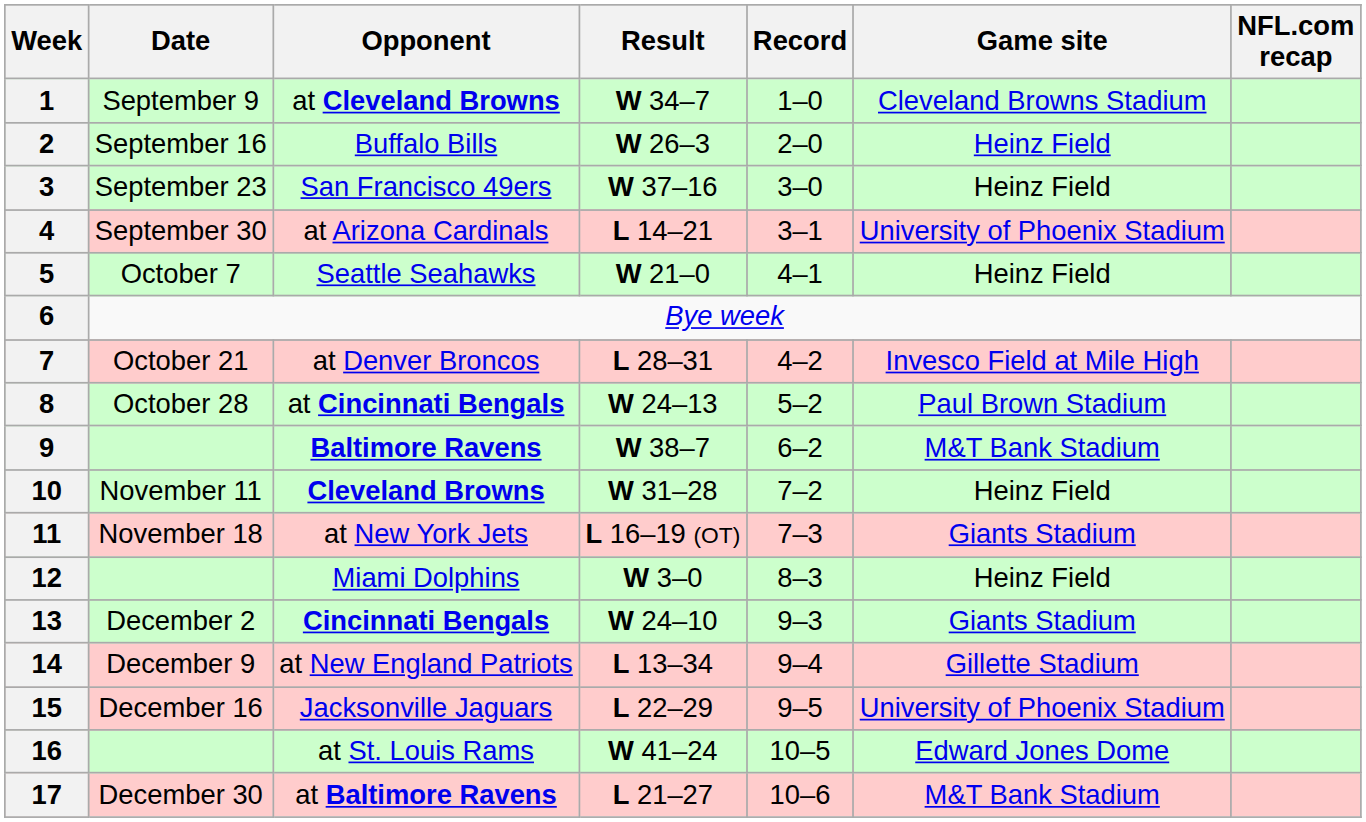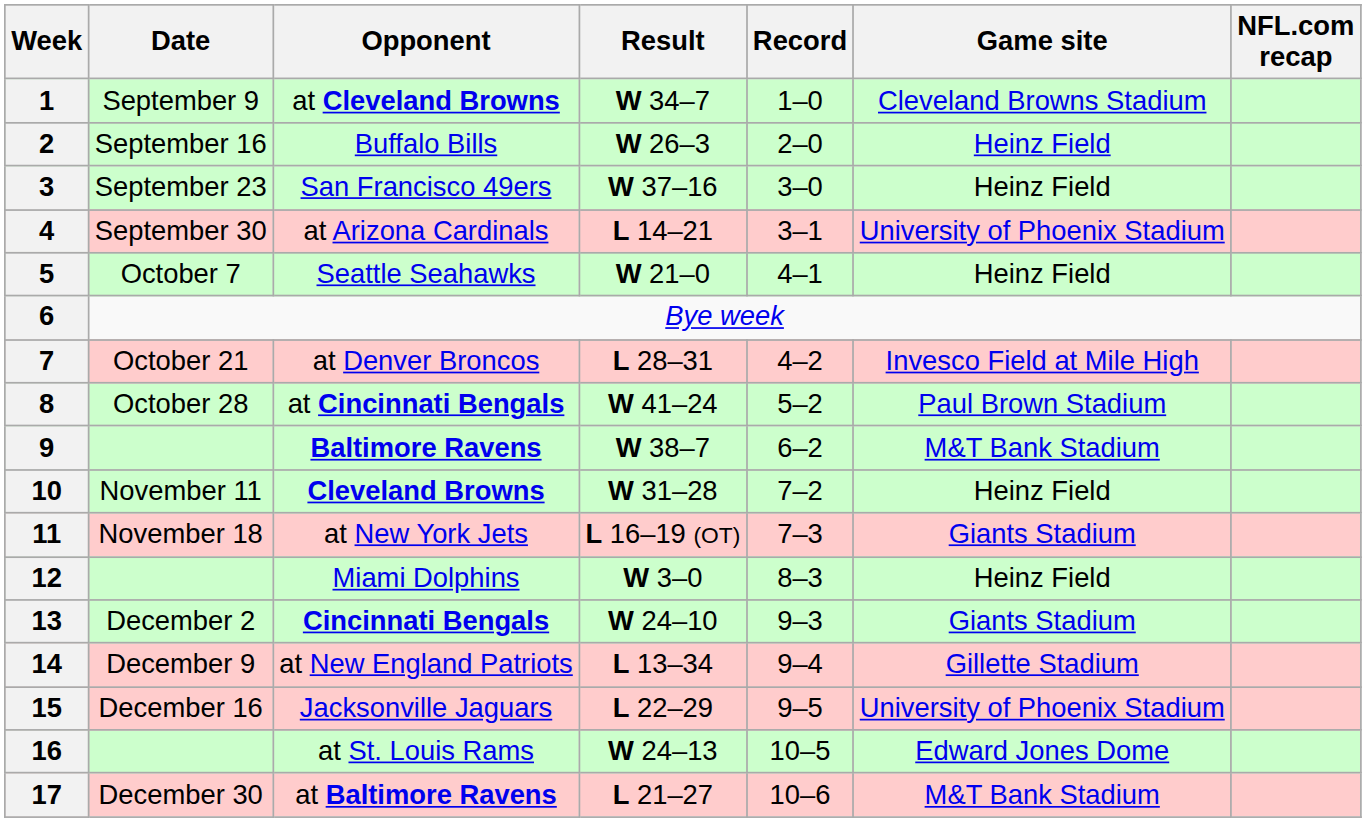(663, 404) W 24–13 -> (663, 404) W 41–24
(663, 751) W 41–24 -> (663, 751) W 24–13
